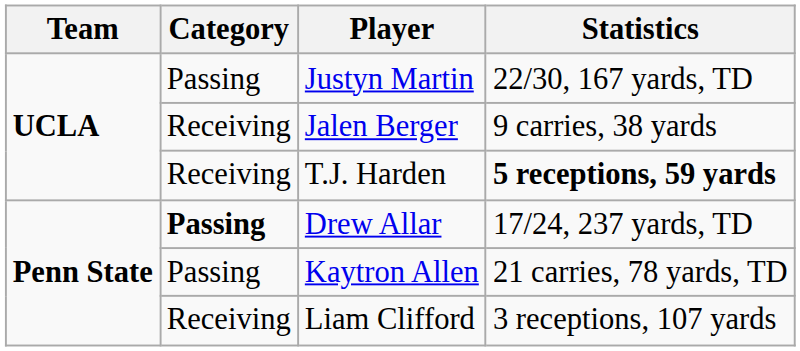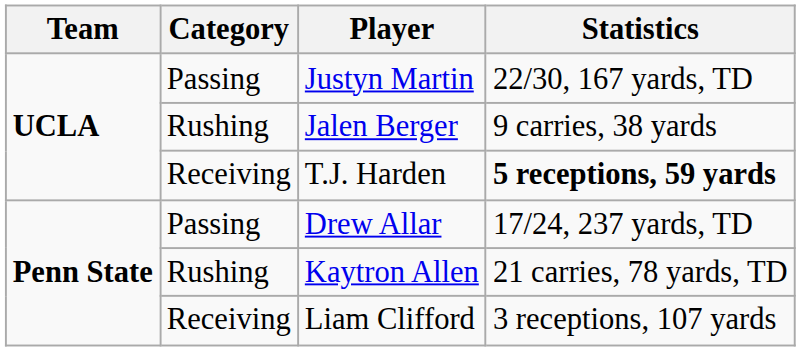(229, 126) Receiving -> (218, 126) Rushing
(216, 223) bold -> (214, 223) normal
(214, 271) Passing -> (218, 271) Rushing
